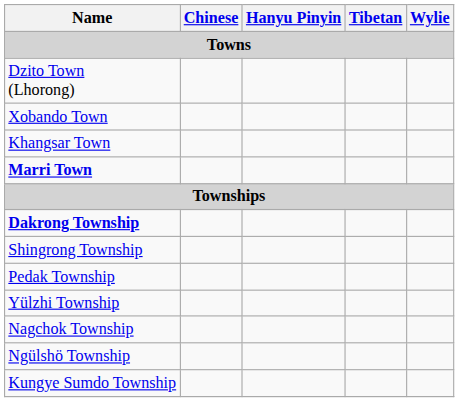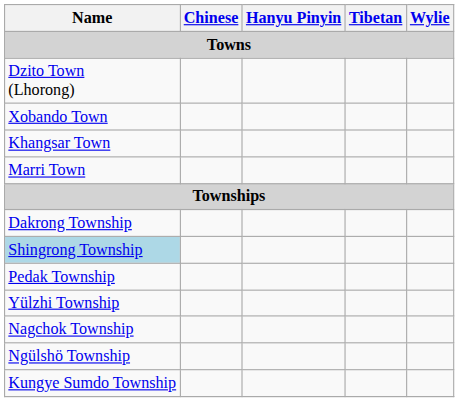(50, 170) bold -> (47, 170) normal
(74, 223) bold -> (70, 223) normal
(75, 250) no background -> (75, 250) lightblue background
